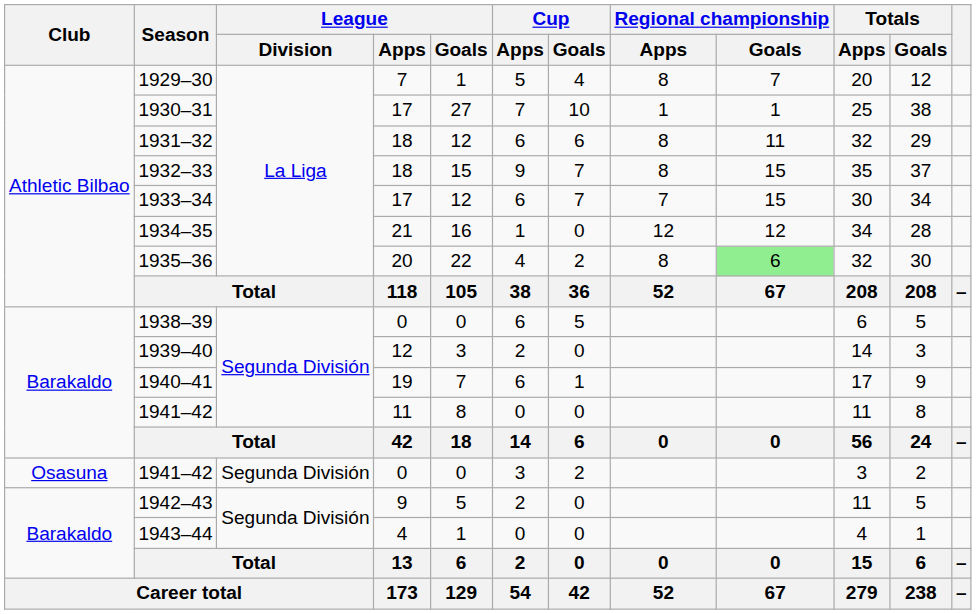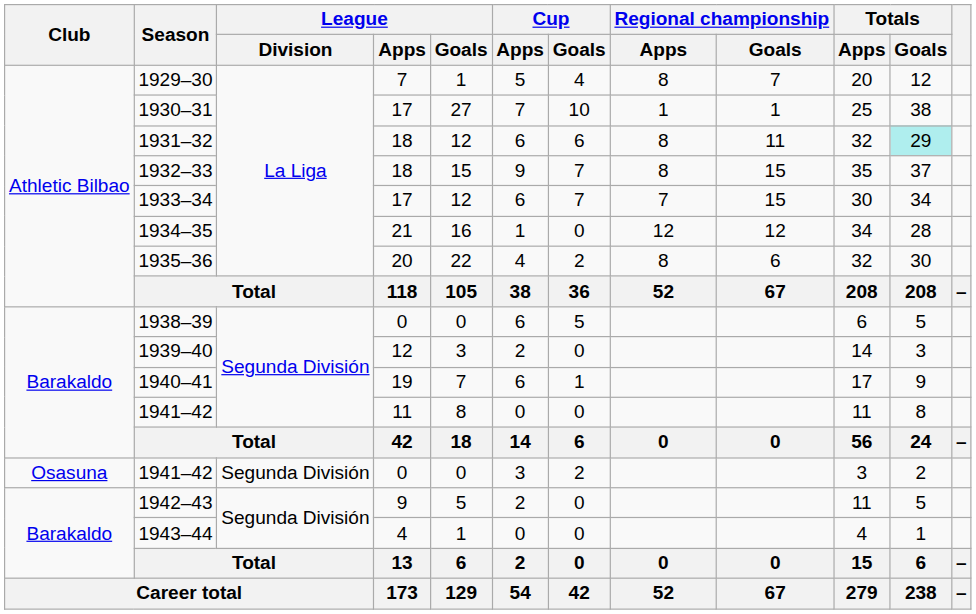(921, 140) no background -> (921, 140) paleturquoise background
(775, 261) lightgreen background -> (775, 261) no background
